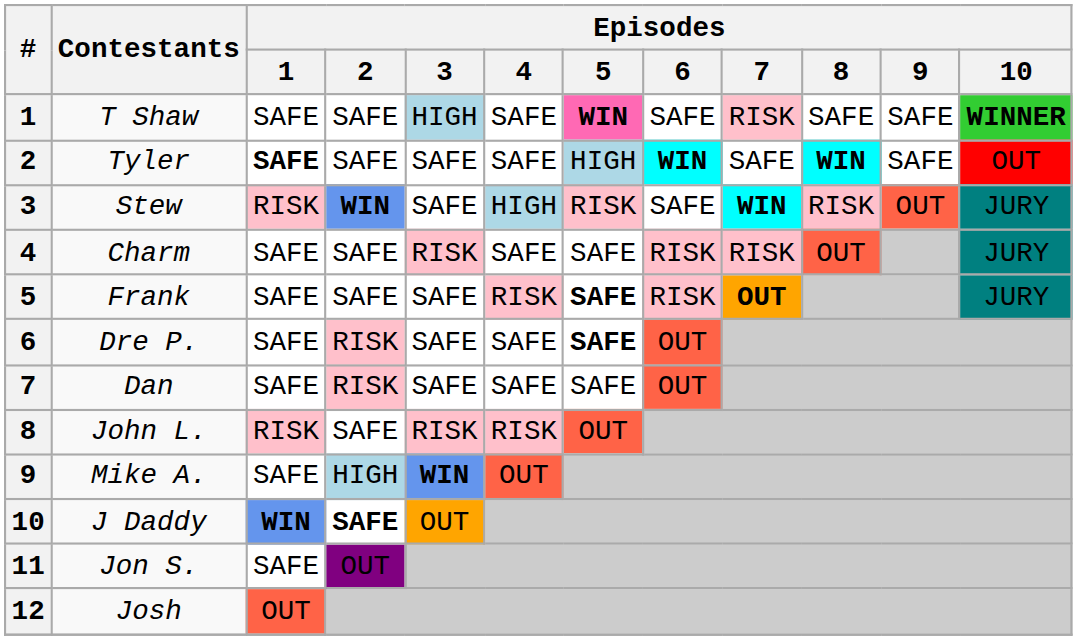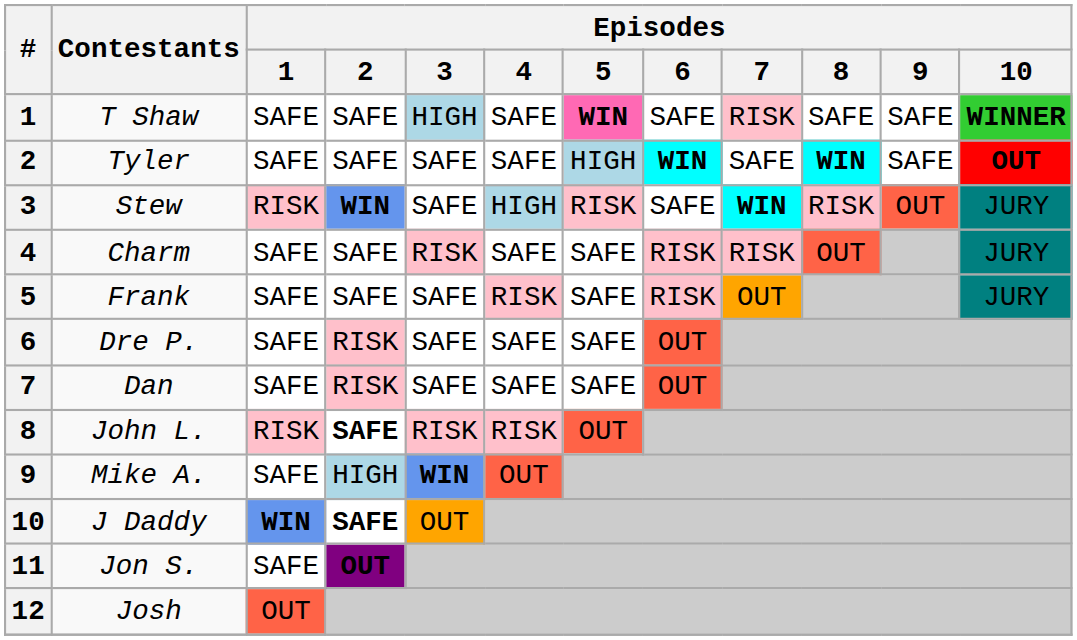(286, 162) bold -> (286, 162) normal
(1016, 162) normal -> (1016, 162) bold
(603, 297) bold -> (603, 297) normal
(762, 297) bold -> (762, 297) normal
(603, 342) bold -> (603, 342) normal
(365, 432) normal -> (365, 432) bold
(365, 567) normal -> (365, 567) bold
